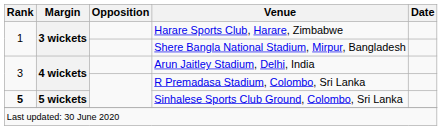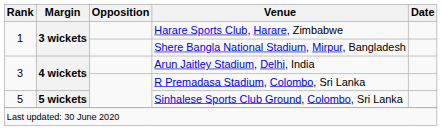(20, 99) bold -> (20, 99) normal
